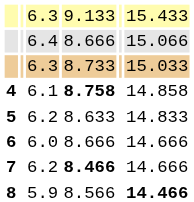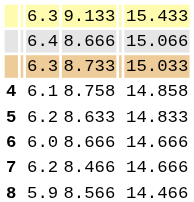(89, 92) bold -> (89, 92) normal
(89, 168) bold -> (89, 168) normal
(157, 193) bold -> (157, 193) normal
